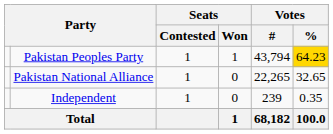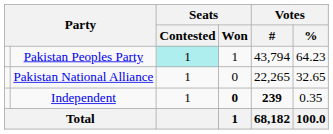(188, 56) no background -> (188, 56) paleturquoise background
(311, 56) gold background -> (311, 56) no background
(235, 98) normal -> (235, 98) bold
(272, 98) normal -> (272, 98) bold
